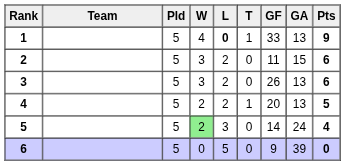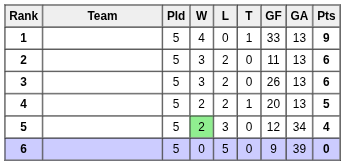(225, 38) bold -> (225, 38) normal
(299, 60) 15 -> (299, 60) 13
(273, 126) 14 -> (273, 126) 12
(299, 126) 24 -> (299, 126) 34
